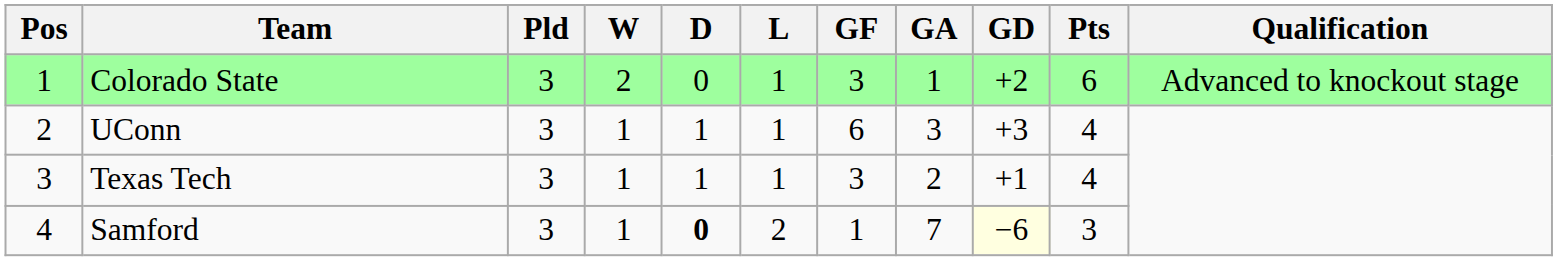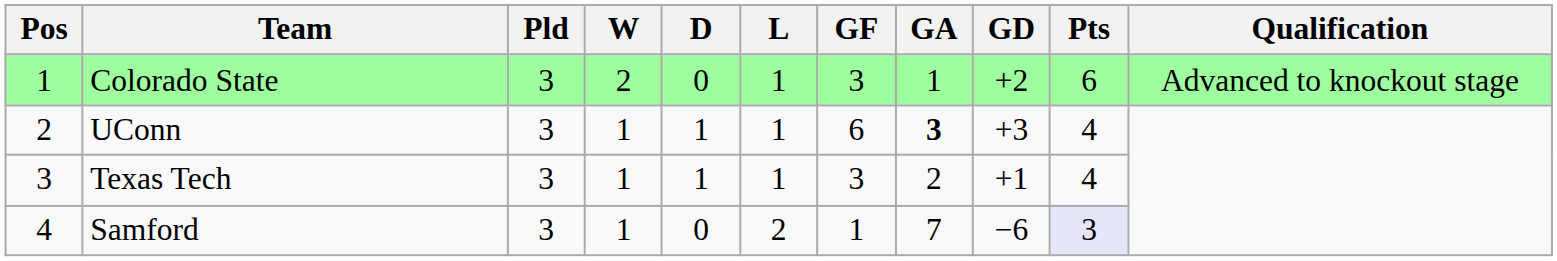(934, 129) normal -> (934, 129) bold
(701, 229) bold -> (701, 229) normal
(1011, 229) lightyellow background -> (1011, 229) no background
(1089, 229) no background -> (1089, 229) lavender background
